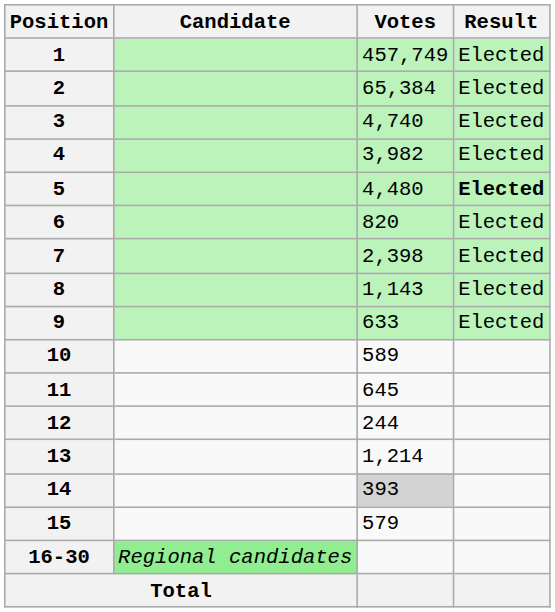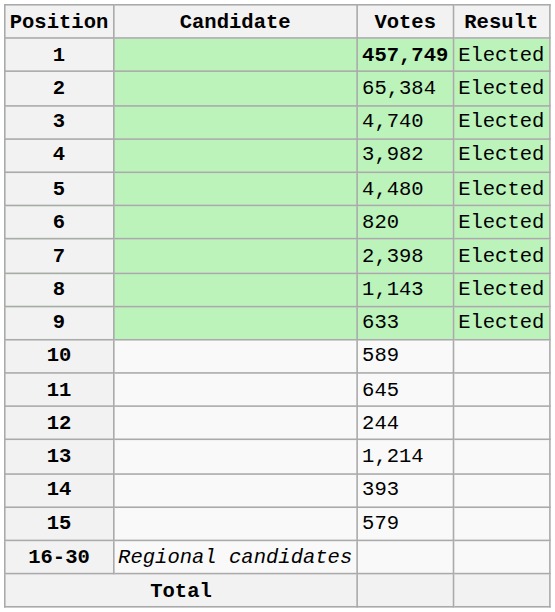(405, 55) normal -> (405, 55) bold
(501, 189) bold -> (501, 189) normal
(381, 490) lightgrey background -> (381, 490) no background
(235, 557) lightgreen background -> (235, 557) no background
